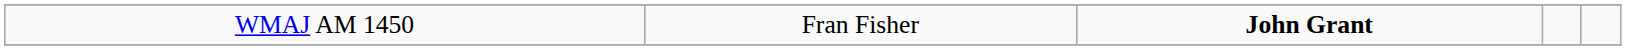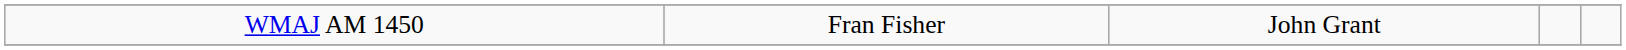(1309, 24) bold -> (1324, 24) normal
